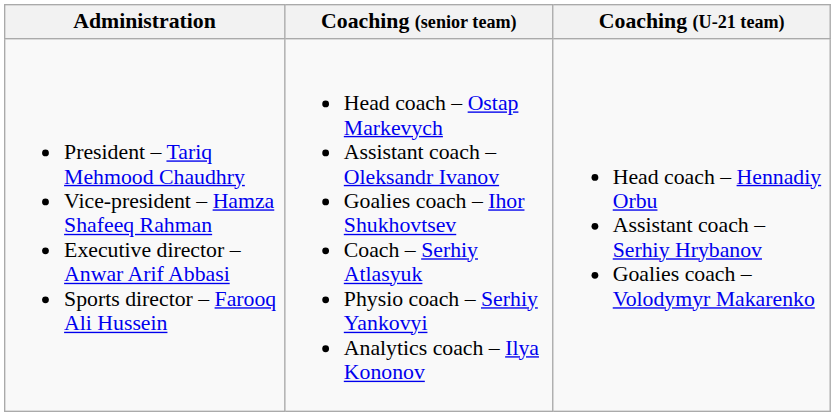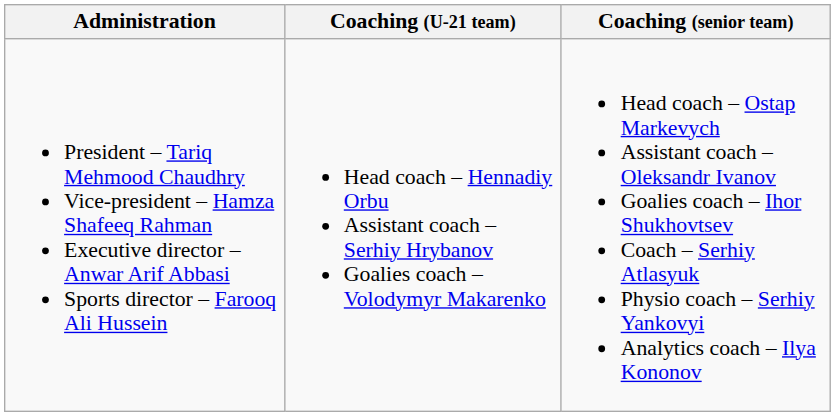columns swapped: (419, 21) <-> (692, 21)
